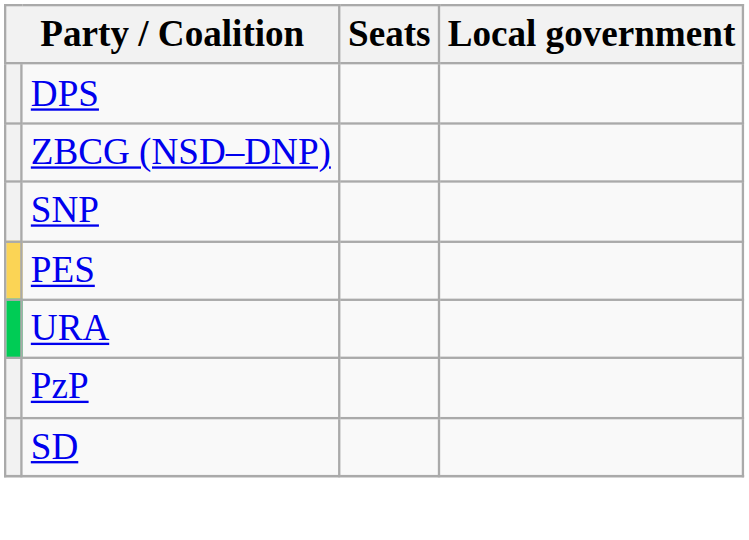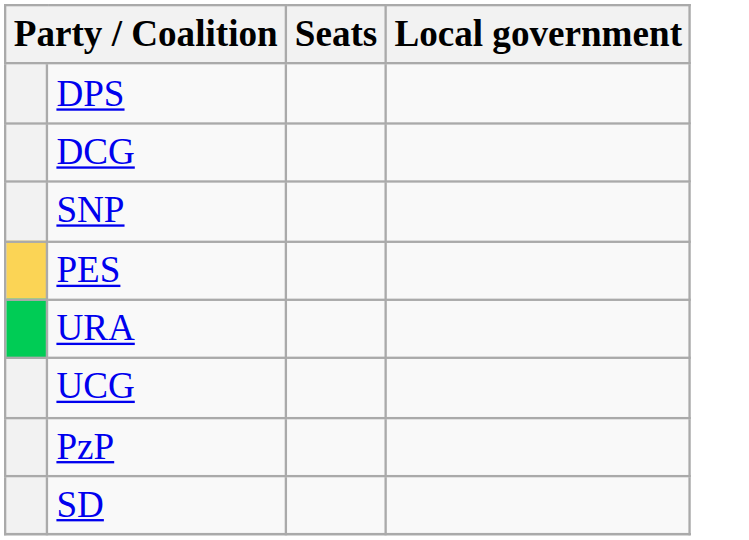- row: (181, 151)
+ row: (96, 151)
+ row: (96, 387)
